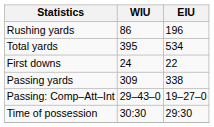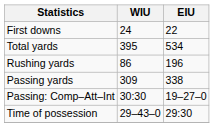rows swapped: (34, 63) <-> (41, 30)
(140, 97) 29–43–0 -> (133, 97) 30:30
(133, 113) 30:30 -> (140, 113) 29–43–0
